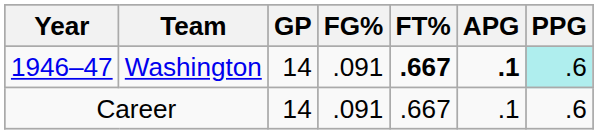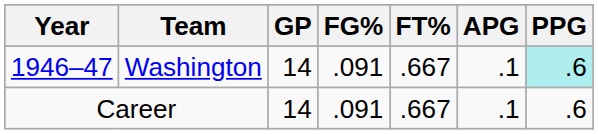(425, 67) bold -> (425, 67) normal
(509, 67) bold -> (509, 67) normal
